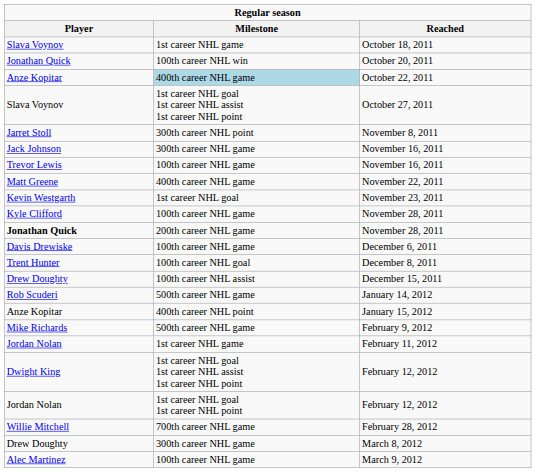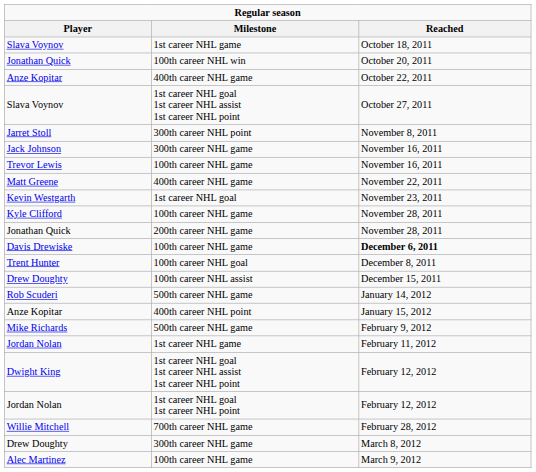(205, 77) lightblue background -> (203, 77) no background
(42, 230) bold -> (39, 230) normal
(400, 246) normal -> (399, 246) bold
